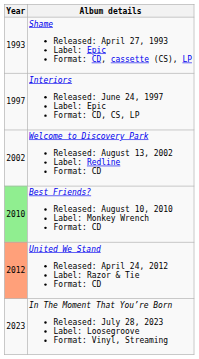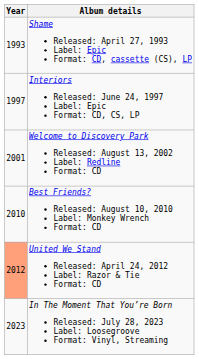(16, 158) 2002 -> (16, 158) 2001
(16, 214) lightgreen background -> (16, 214) no background
